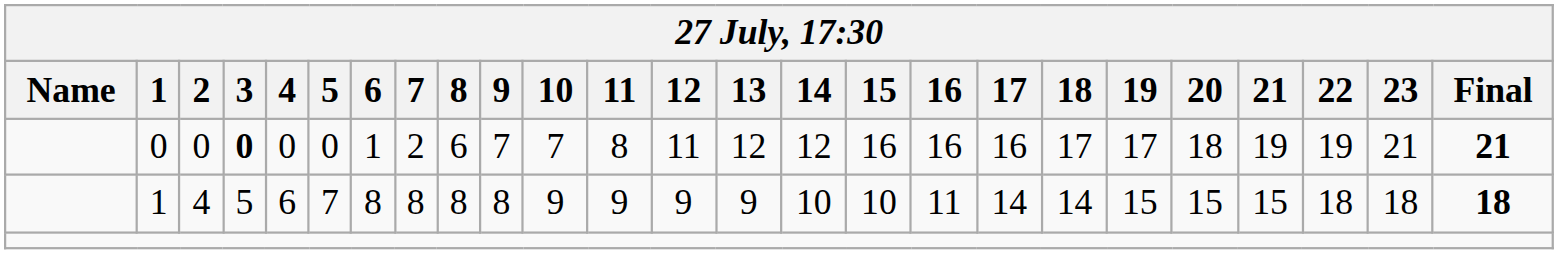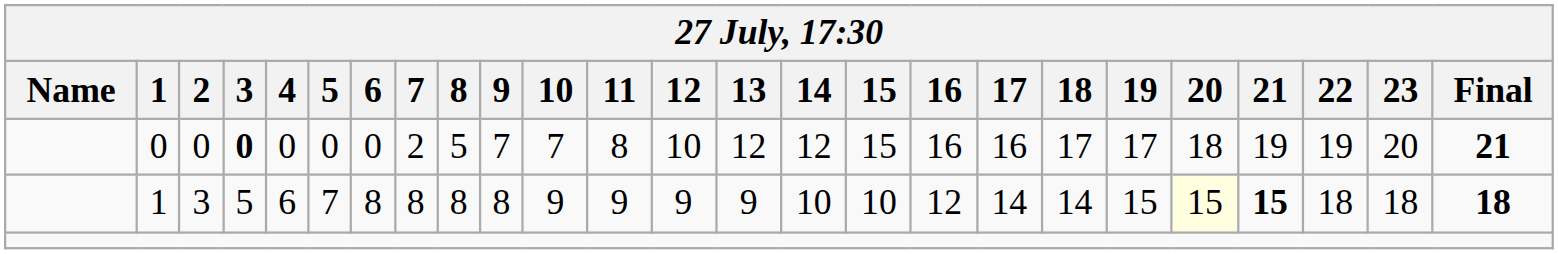(373, 145) 1 -> (373, 145) 0
(459, 145) 6 -> (459, 145) 5
(683, 145) 11 -> (683, 145) 10
(879, 145) 16 -> (879, 145) 15
(1401, 145) 21 -> (1401, 145) 20
(201, 202) 4 -> (201, 202) 3
(944, 202) 11 -> (944, 202) 12
(1205, 202) no background -> (1205, 202) lightyellow background
(1270, 202) normal -> (1270, 202) bold
